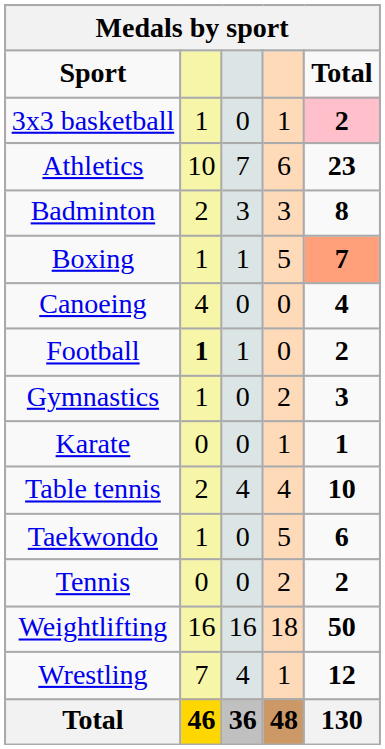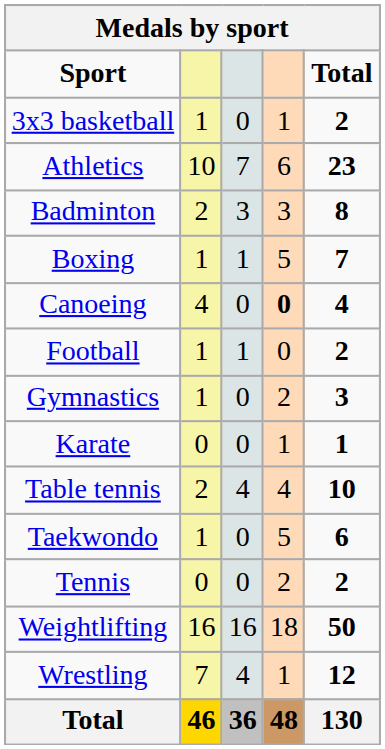(342, 119) pink background -> (342, 119) no background
(342, 258) lightsalmon background -> (342, 258) no background
(284, 304) normal -> (284, 304) bold
(201, 350) bold -> (201, 350) normal
